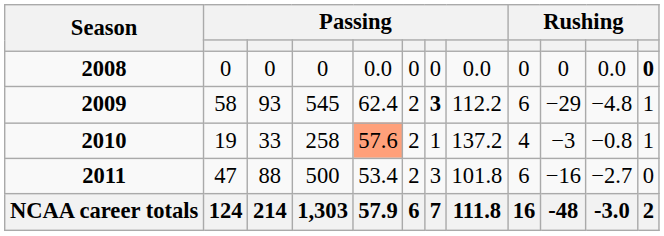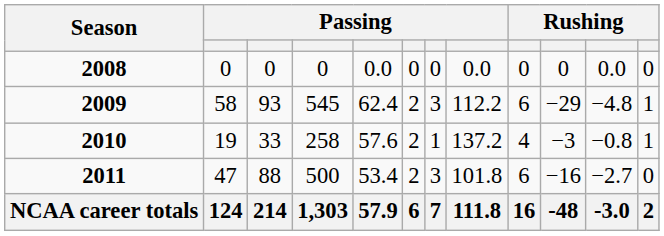(648, 68) bold -> (648, 68) normal
(436, 104) bold -> (436, 104) normal
(378, 140) lightsalmon background -> (378, 140) no background
